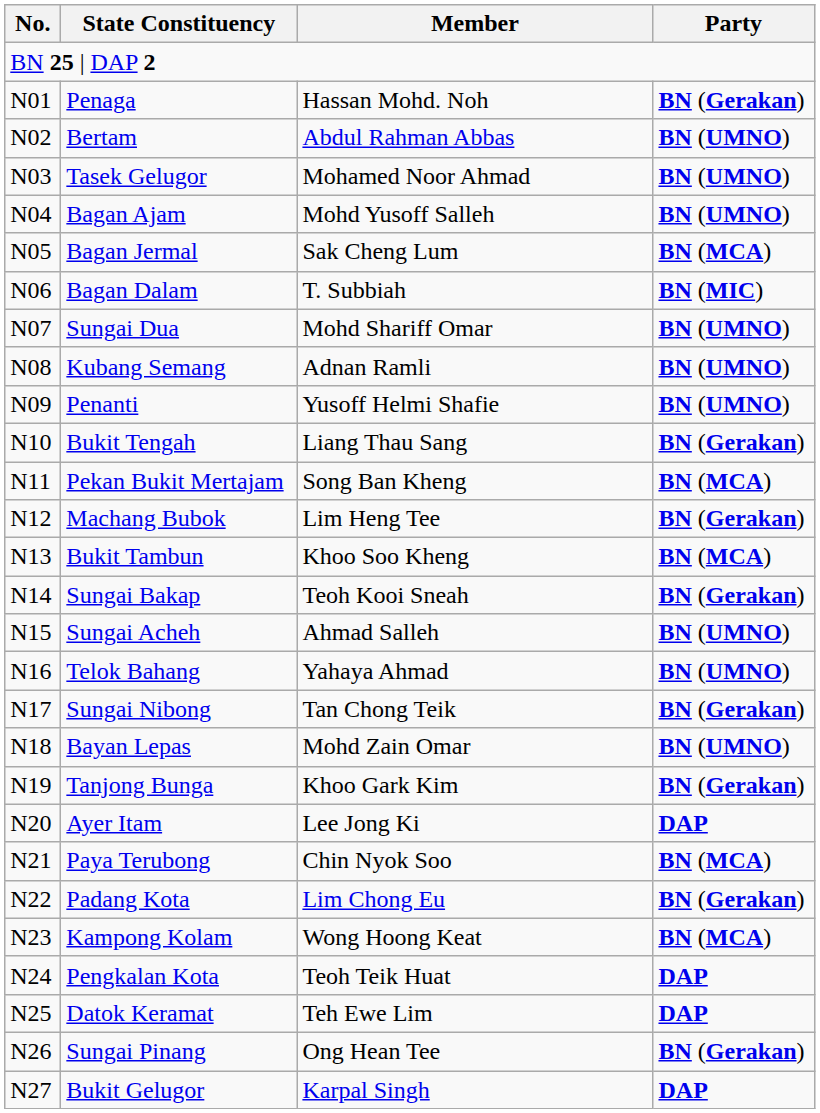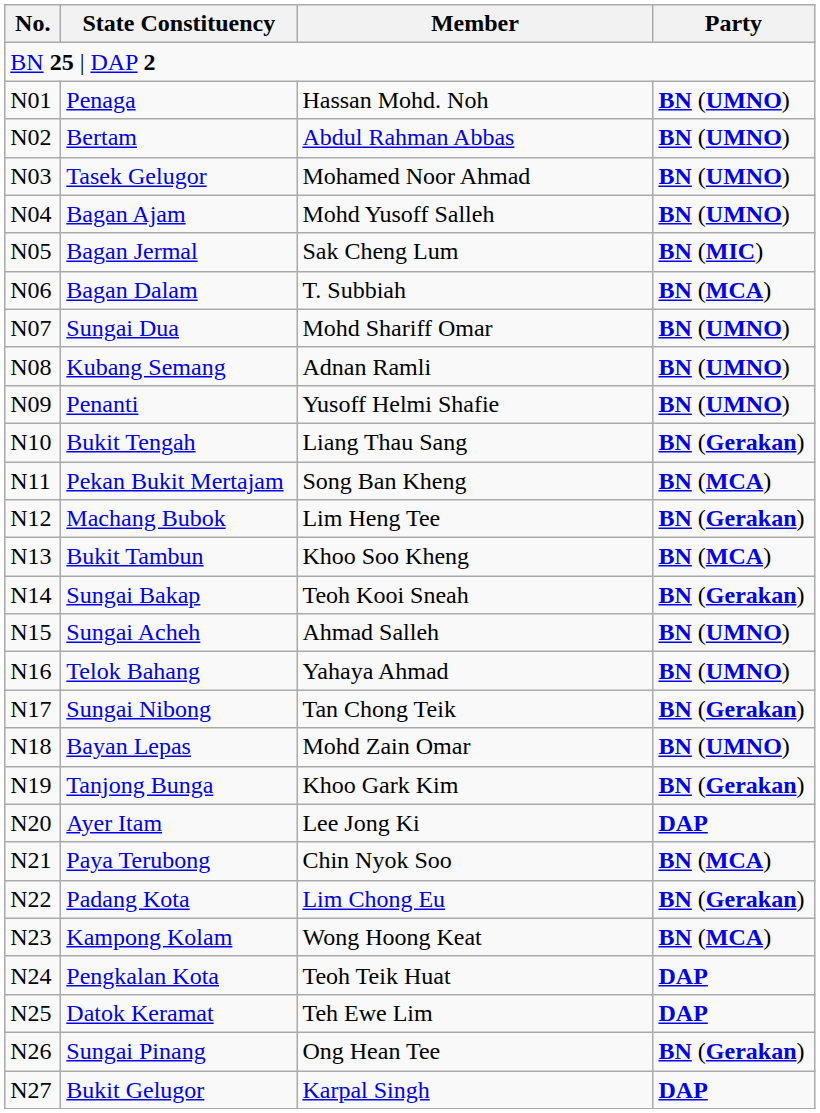(731, 99) BN (Gerakan) -> (724, 99) BN (UMNO)
(715, 251) BN (MCA) -> (711, 251) BN (MIC)
(711, 289) BN (MIC) -> (715, 289) BN (MCA)
